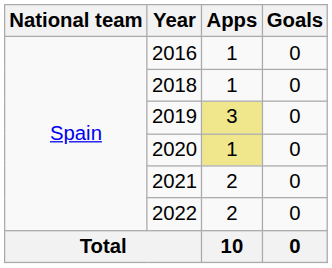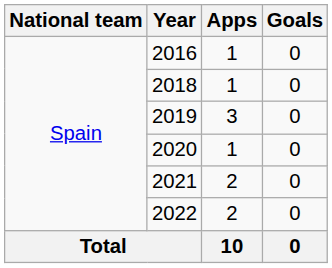(232, 117) khaki background -> (232, 117) no background
(232, 149) khaki background -> (232, 149) no background
